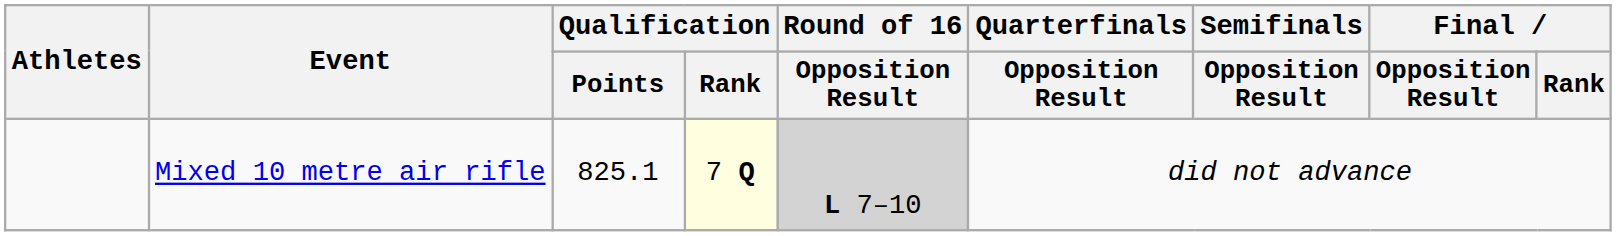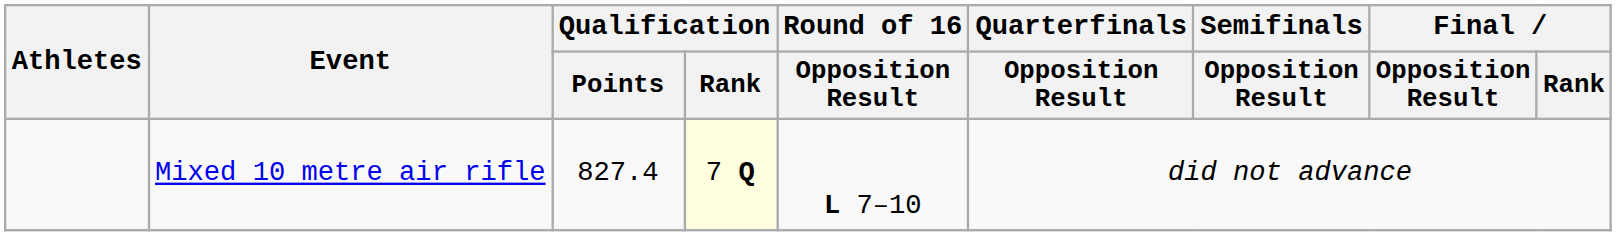(618, 174) 825.1 -> (618, 174) 827.4
(873, 207) lightgrey background -> (873, 207) no background
